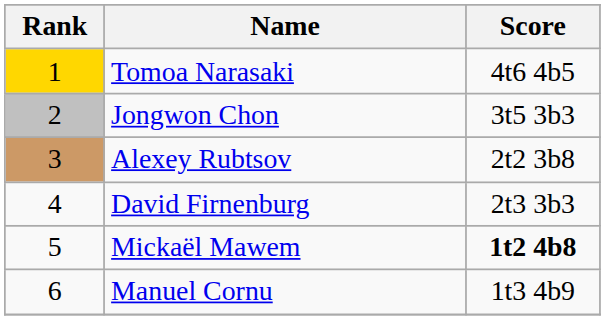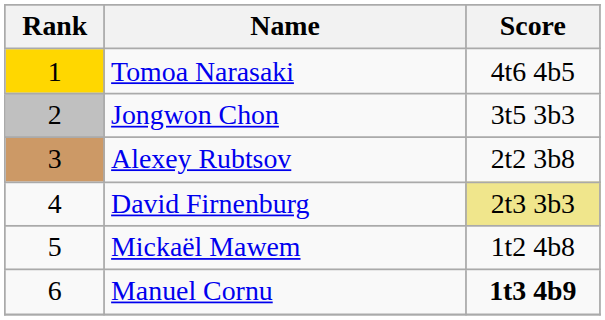(533, 203) no background -> (533, 203) khaki background
(533, 247) bold -> (533, 247) normal
(533, 291) normal -> (533, 291) bold
